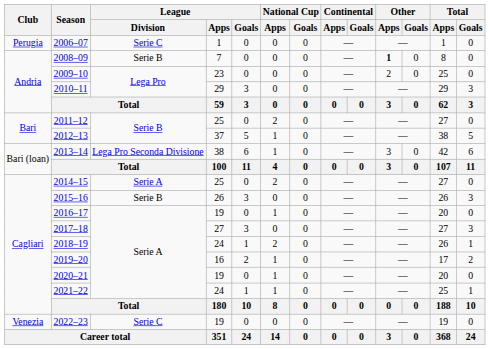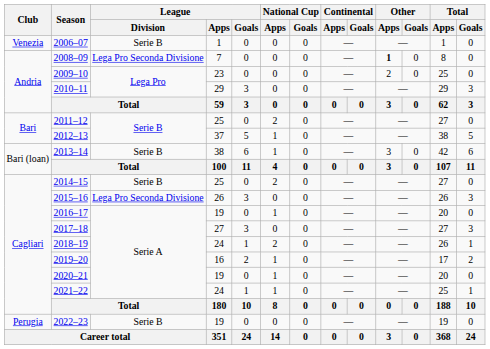(28, 43) Perugia -> (28, 43) Venezia
(148, 43) Serie C -> (148, 43) Serie B
(148, 58) Serie B -> (148, 58) Lega Pro Seconda Divisione
(148, 151) Lega Pro Seconda Divisione -> (148, 151) Serie B
(148, 182) Serie A -> (148, 182) Serie B
(148, 197) Serie B -> (148, 197) Lega Pro Seconda Divisione
(28, 321) Venezia -> (28, 321) Perugia
(148, 321) Serie C -> (148, 321) Serie B
